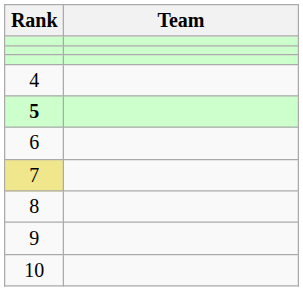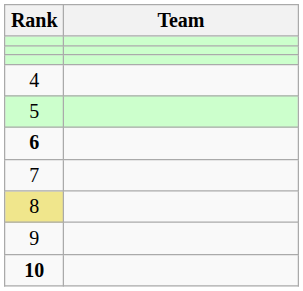(34, 111) bold -> (34, 111) normal
(34, 143) normal -> (34, 143) bold
(34, 174) khaki background -> (34, 174) no background
(34, 206) no background -> (34, 206) khaki background
(34, 270) normal -> (34, 270) bold
